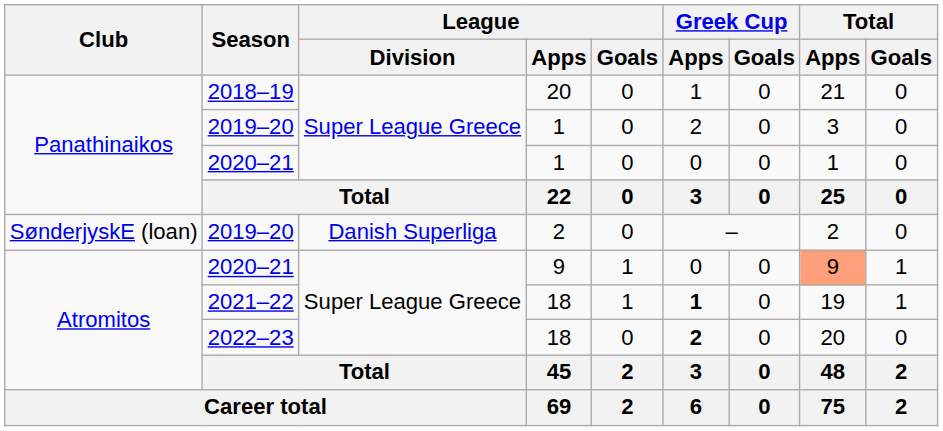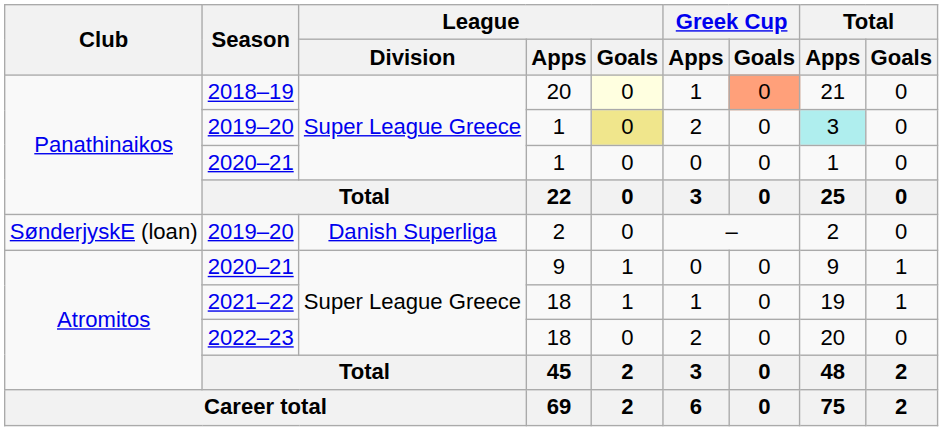(627, 92) no background -> (627, 92) lightyellow background
(764, 92) no background -> (764, 92) lightsalmon background
(627, 127) no background -> (627, 127) khaki background
(833, 127) no background -> (833, 127) paleturquoise background
(833, 267) lightsalmon background -> (833, 267) no background
(696, 302) bold -> (696, 302) normal
(696, 337) bold -> (696, 337) normal
